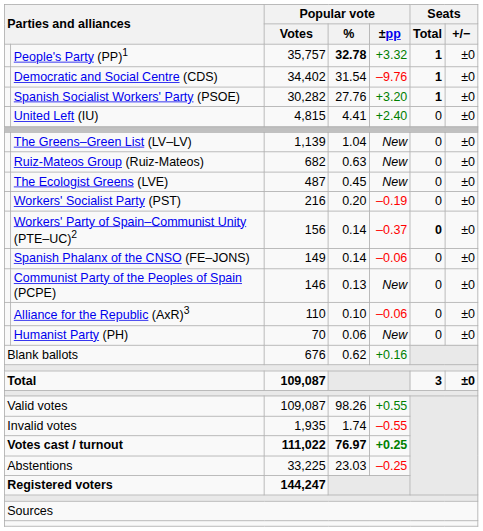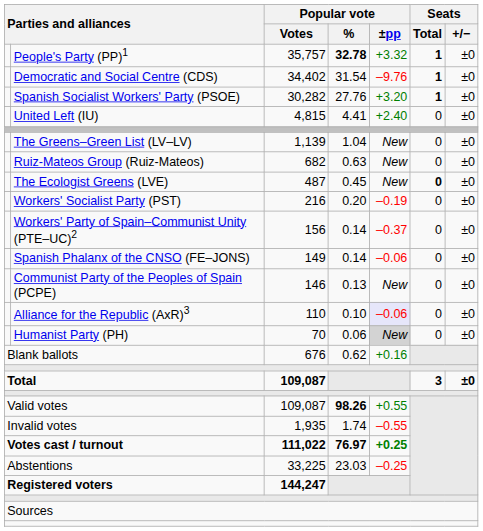(438, 181) normal -> (438, 181) bold
(438, 230) bold -> (438, 230) normal
(392, 313) no background -> (392, 313) lavender background
(395, 335) no background -> (395, 335) lightgrey background
(351, 406) normal -> (351, 406) bold
